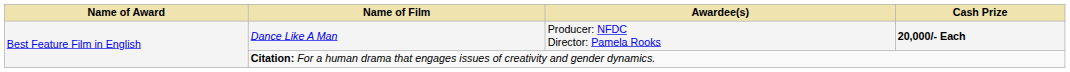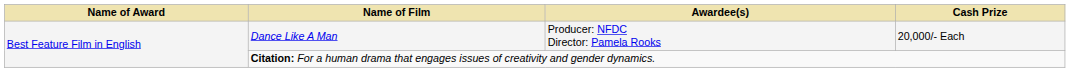(932, 36) bold -> (931, 36) normal
